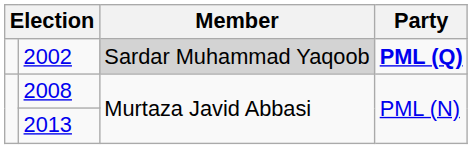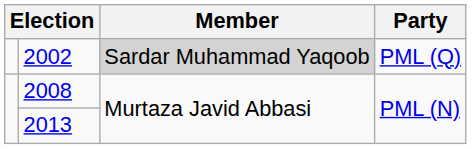(421, 56) bold -> (420, 56) normal
